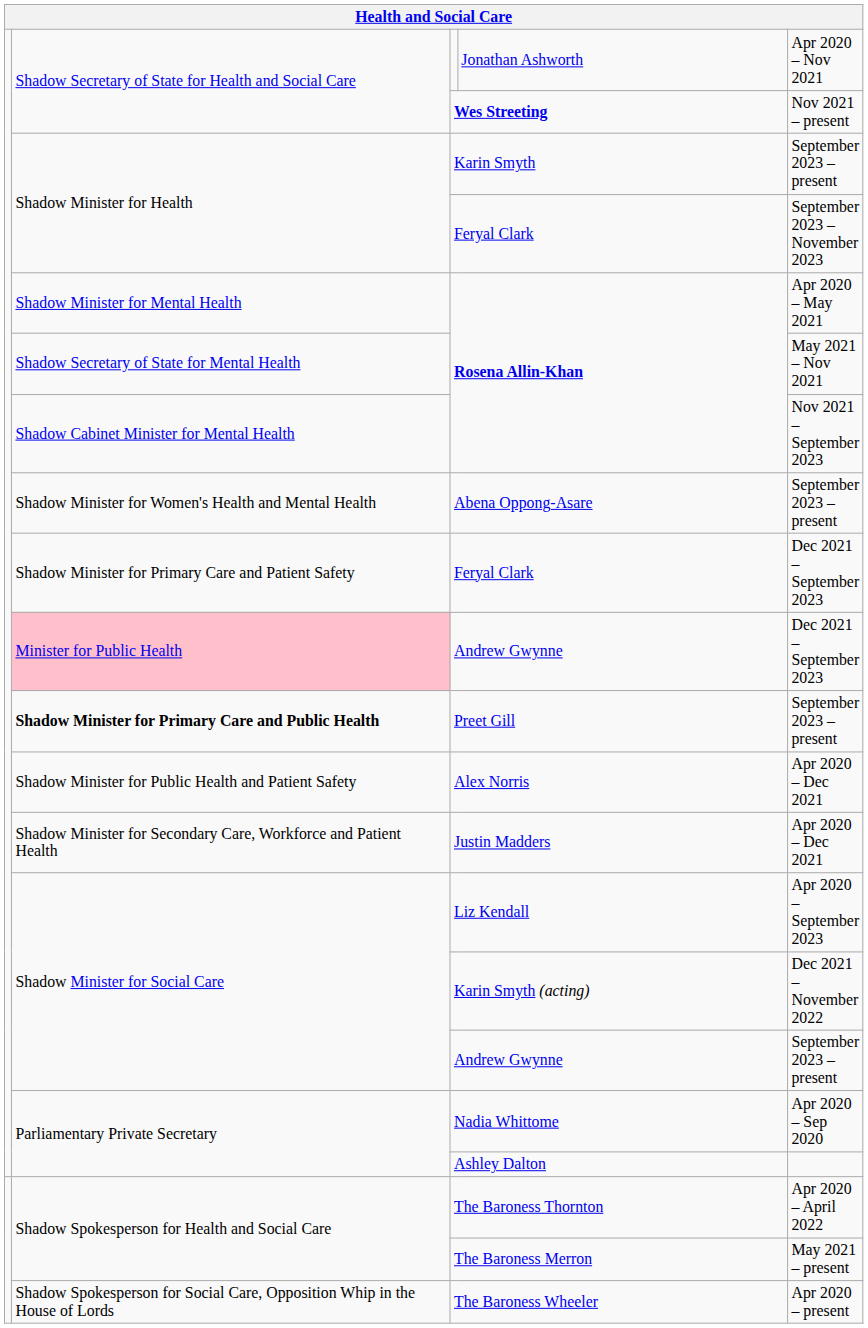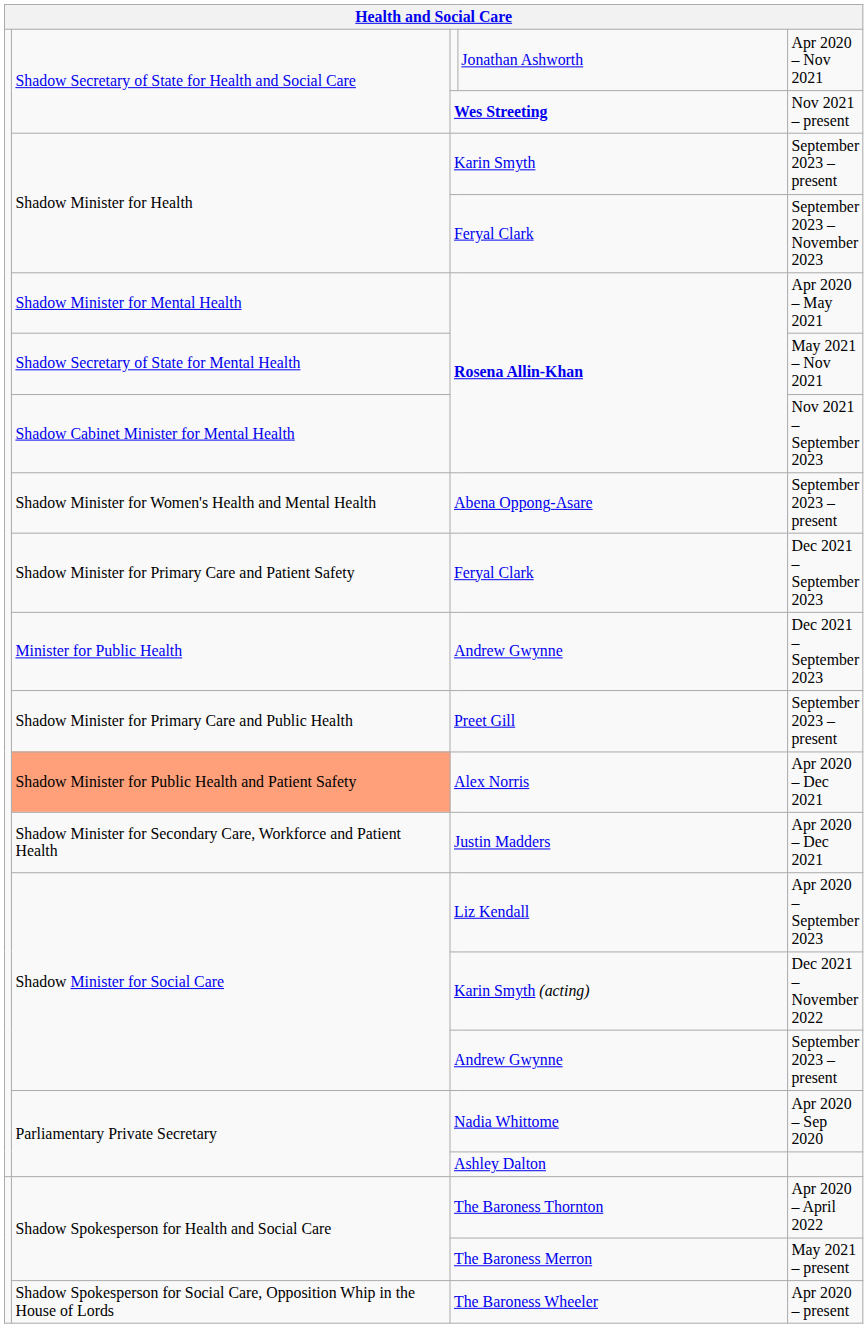(99, 651) pink background -> (99, 651) no background
(197, 721) bold -> (184, 721) normal
(186, 781) no background -> (186, 781) lightsalmon background
